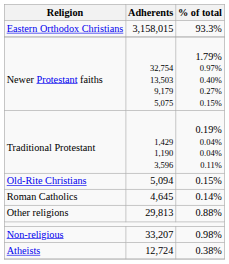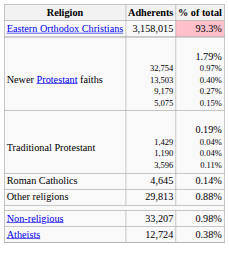(209, 28) no background -> (209, 28) pink background
- row: (48, 181)
